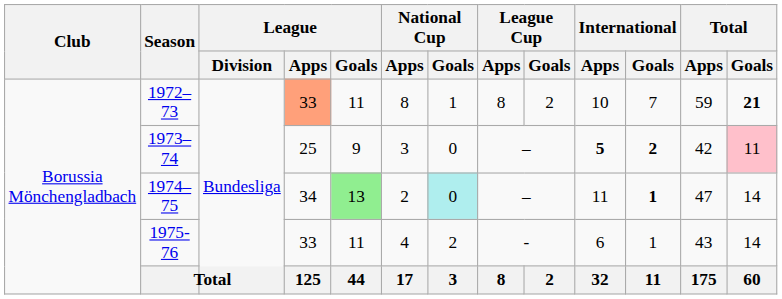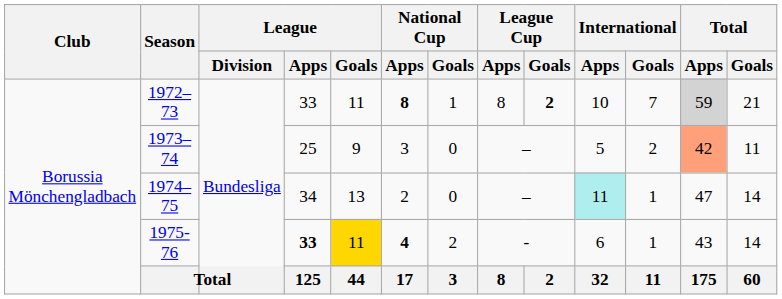(308, 102) lightsalmon background -> (308, 102) no background
(405, 102) normal -> (405, 102) bold
(549, 102) normal -> (549, 102) bold
(704, 102) no background -> (704, 102) lightgrey background
(752, 102) bold -> (752, 102) normal
(600, 149) bold -> (600, 149) normal
(653, 149) bold -> (653, 149) normal
(704, 149) no background -> (704, 149) lightsalmon background
(752, 149) pink background -> (752, 149) no background
(356, 195) lightgreen background -> (356, 195) no background
(453, 195) paleturquoise background -> (453, 195) no background
(600, 195) no background -> (600, 195) paleturquoise background
(653, 195) bold -> (653, 195) normal
(308, 242) normal -> (308, 242) bold
(356, 242) no background -> (356, 242) gold background
(405, 242) normal -> (405, 242) bold
